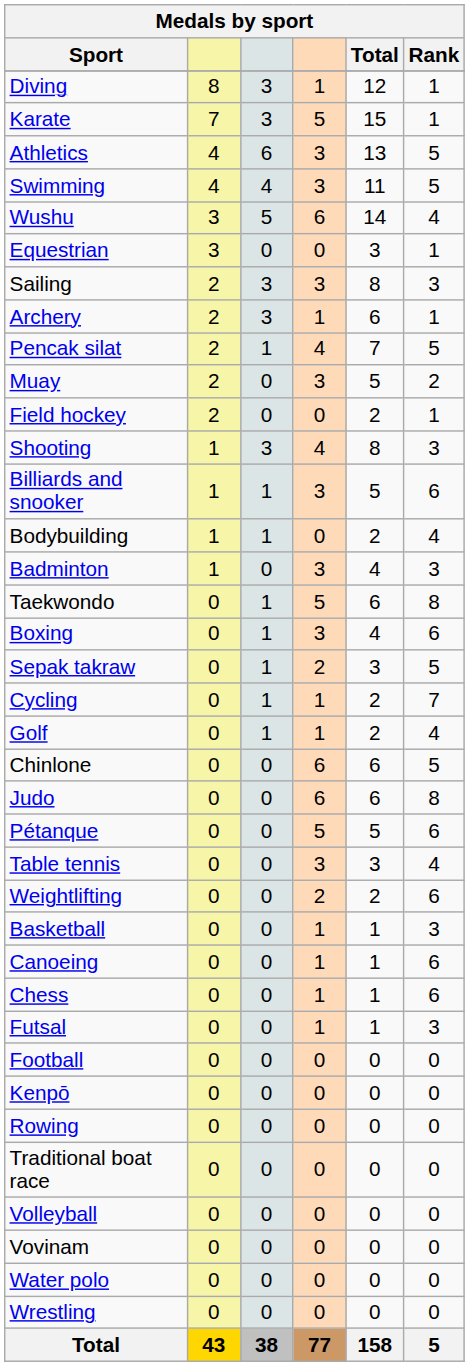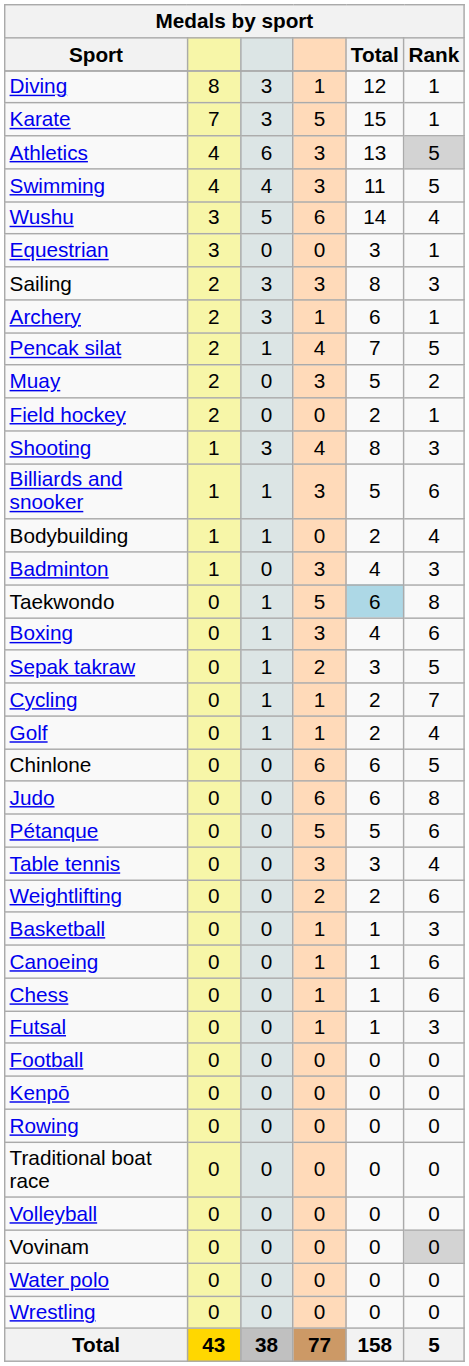(434, 153) no background -> (434, 153) lightgrey background
(375, 601) no background -> (375, 601) lightblue background
(434, 1247) no background -> (434, 1247) lightgrey background
